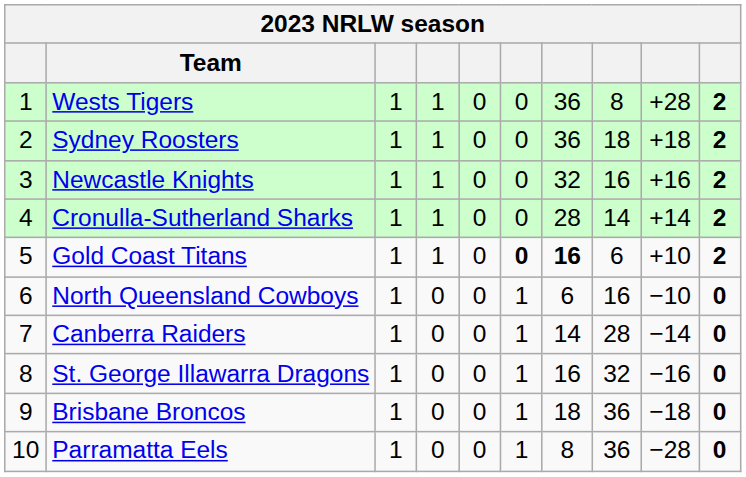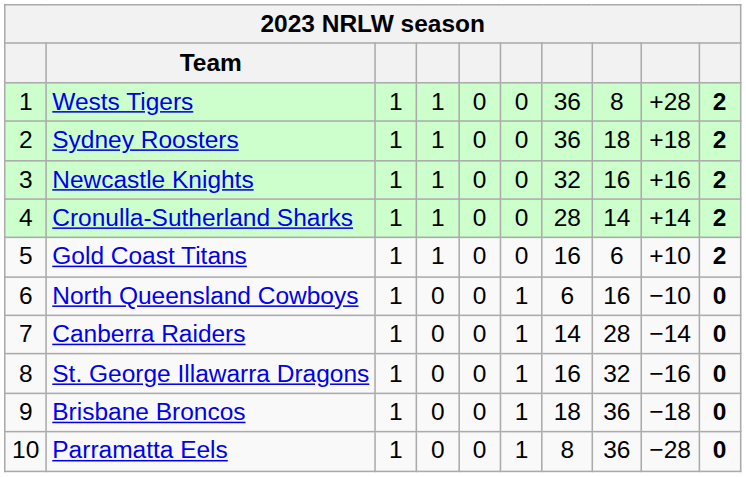(522, 256) bold -> (522, 256) normal
(567, 256) bold -> (567, 256) normal
